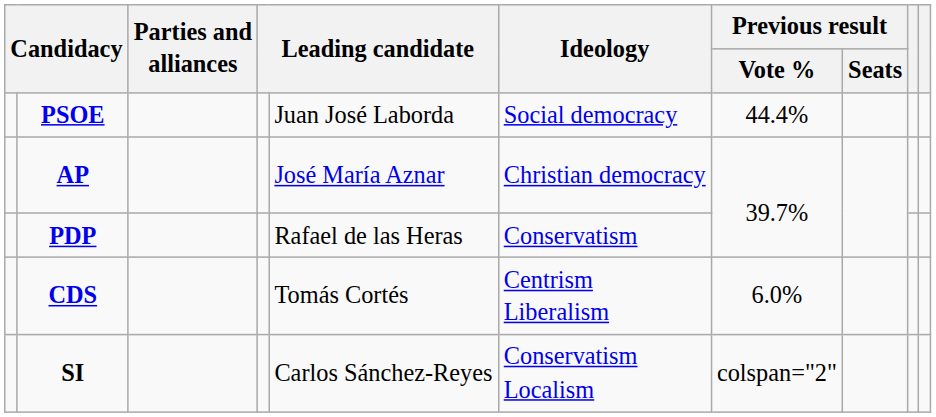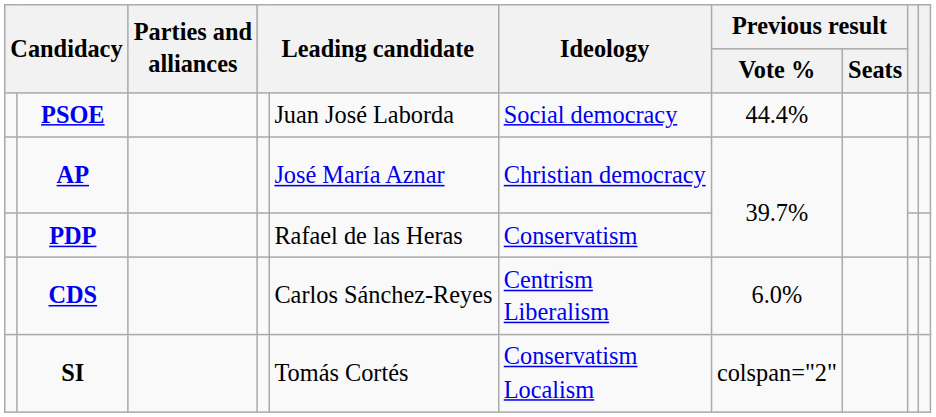(341, 296) Tomás Cortés -> (383, 296) Carlos Sánchez-Reyes
(383, 373) Carlos Sánchez-Reyes -> (341, 373) Tomás Cortés
